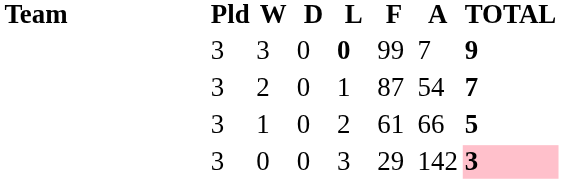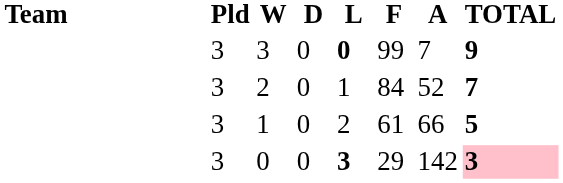(391, 87) 87 -> (391, 87) 84
(431, 87) 54 -> (431, 87) 52
(344, 161) normal -> (344, 161) bold
